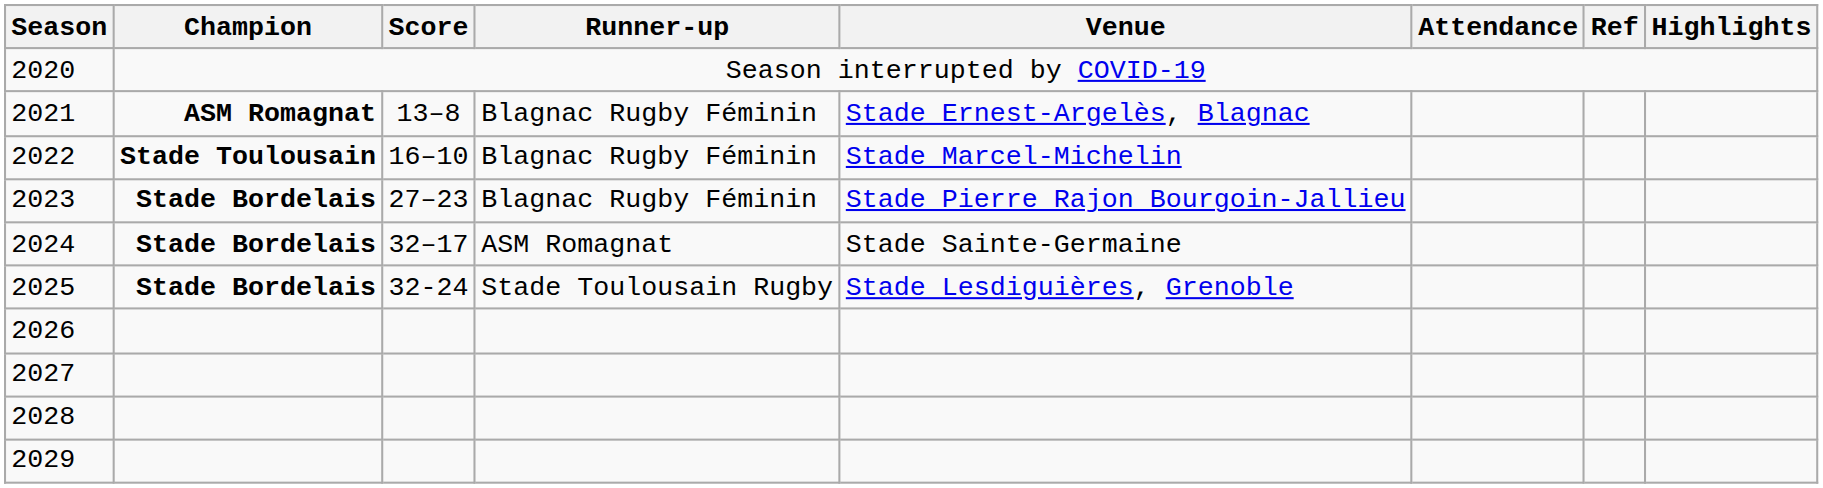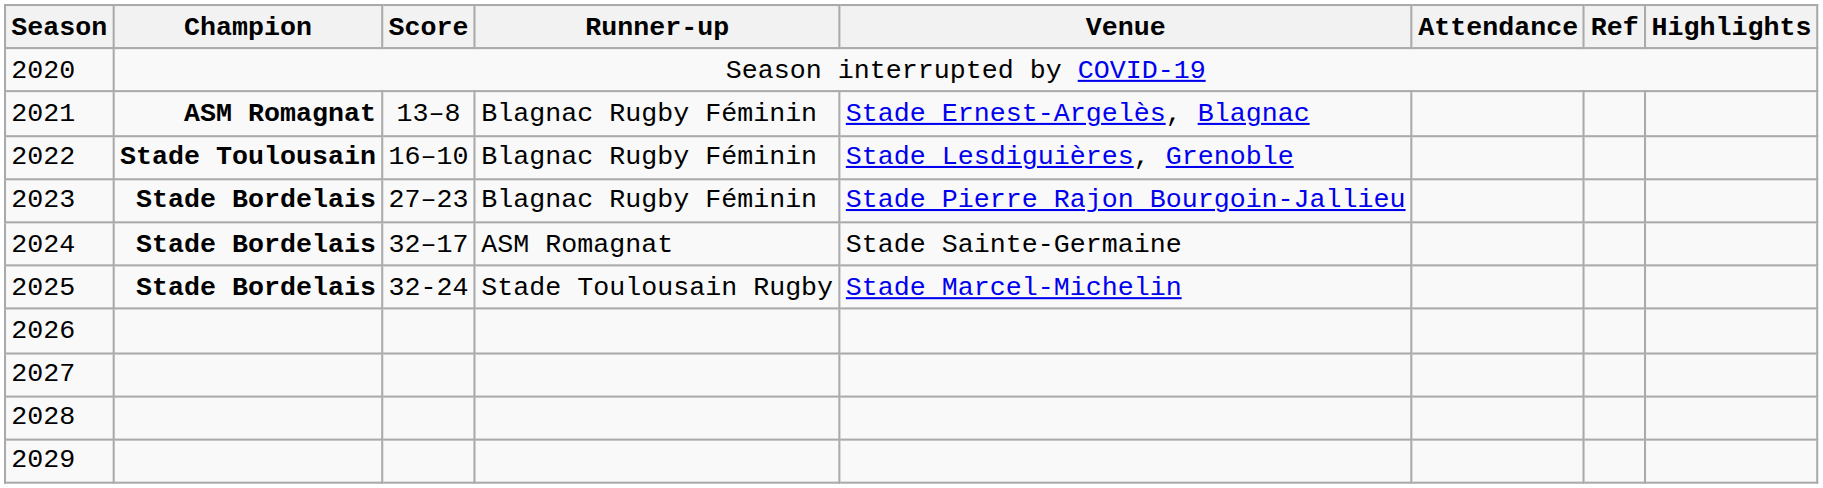(1014, 157) Stade Marcel-Michelin -> (1070, 157) Stade Lesdiguières, Grenoble
(1070, 287) Stade Lesdiguières, Grenoble -> (1014, 287) Stade Marcel-Michelin
